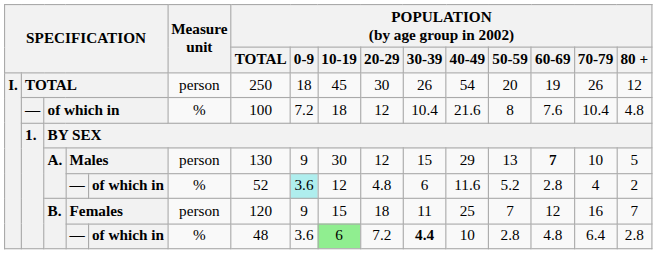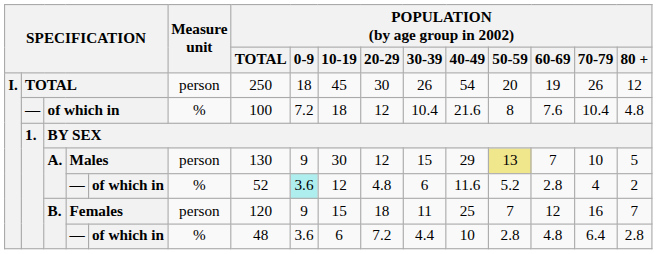(510, 160) no background -> (510, 160) khaki background
(553, 160) bold -> (553, 160) normal
(339, 235) lightgreen background -> (339, 235) no background
(425, 235) bold -> (425, 235) normal
